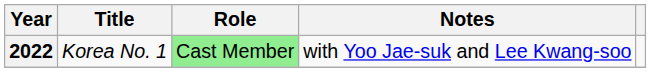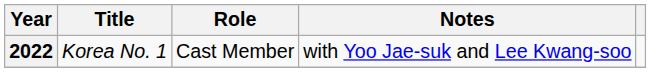(235, 51) lightgreen background -> (235, 51) no background
